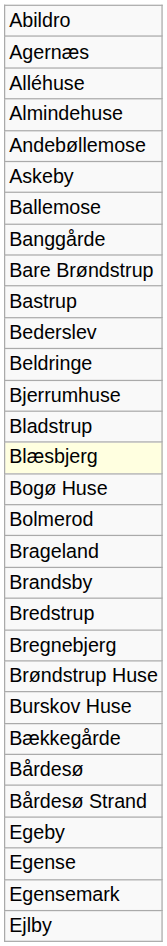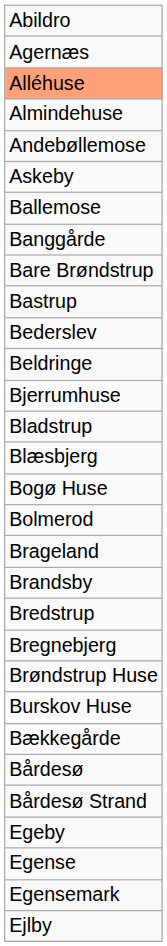(47, 83) no background -> (47, 83) lightsalmon background
(53, 457) lightyellow background -> (53, 457) no background
